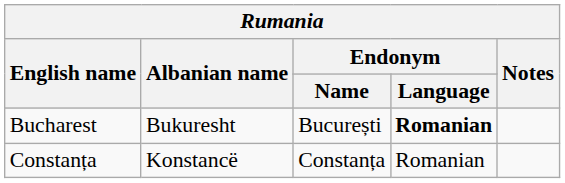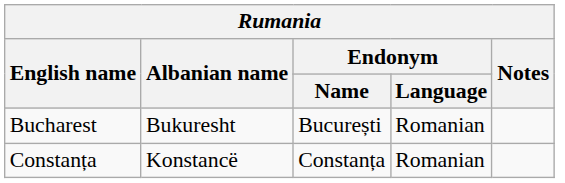(444, 125) bold -> (440, 125) normal
